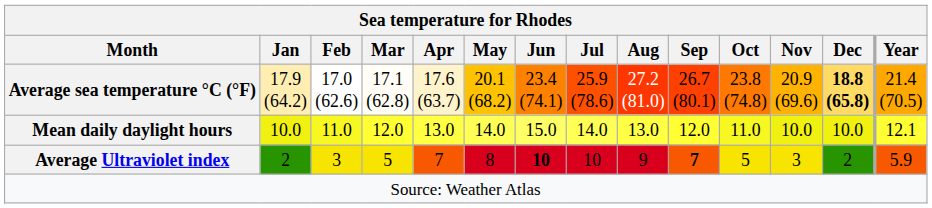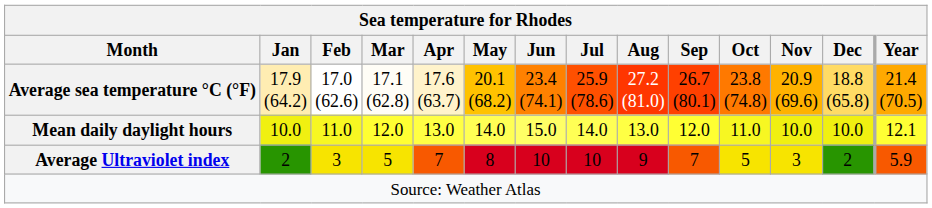(848, 90) bold -> (848, 90) normal
(541, 159) bold -> (541, 159) normal
(694, 159) bold -> (694, 159) normal
